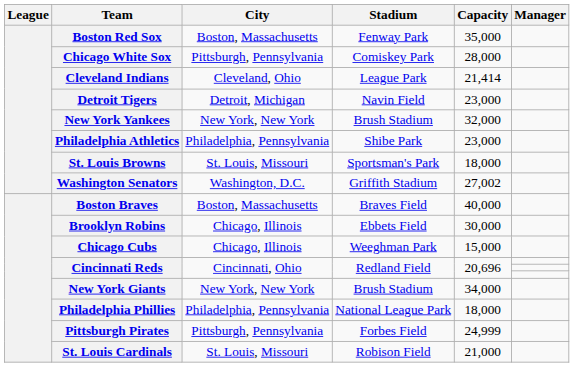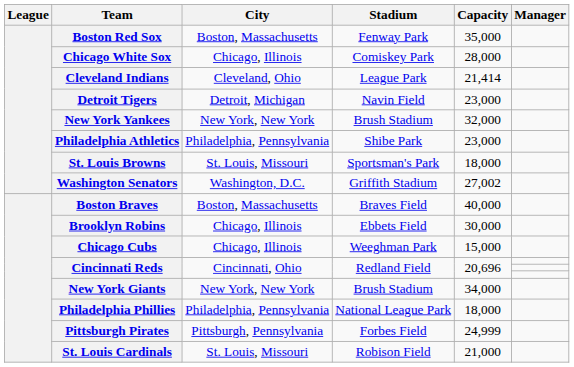(257, 57) Pittsburgh, Pennsylvania -> (257, 57) Chicago, Illinois
